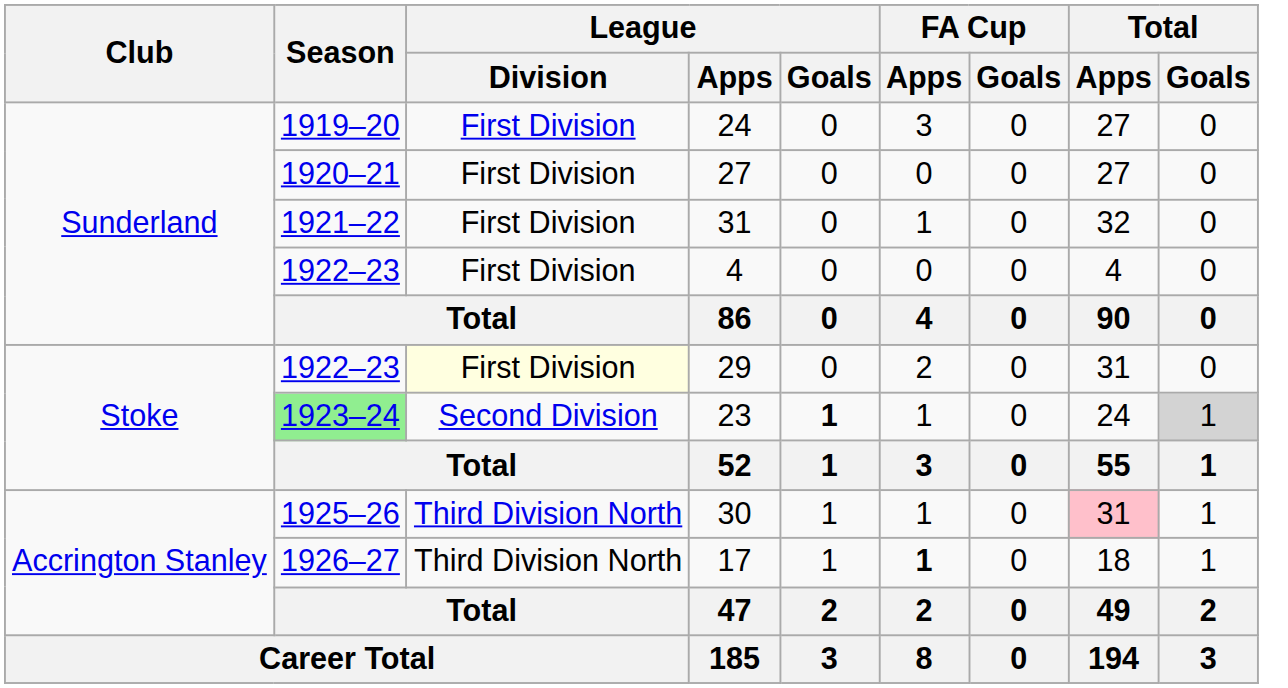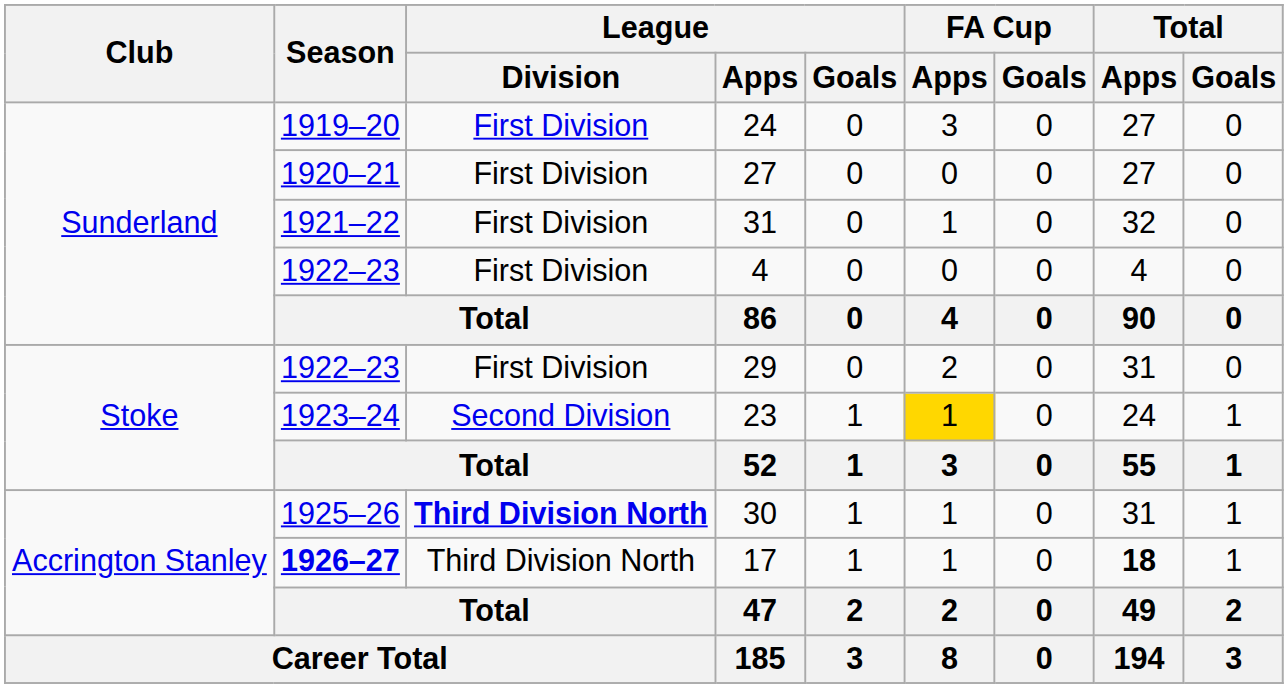(548, 367) lightyellow background -> (561, 367) no background
(340, 416) lightgreen background -> (340, 416) no background
(829, 416) bold -> (855, 416) normal
(924, 416) no background -> (949, 416) gold background
(1208, 416) lightgrey background -> (1234, 416) no background
(548, 513) normal -> (561, 513) bold
(1114, 513) pink background -> (1139, 513) no background
(340, 561) normal -> (340, 561) bold
(924, 561) bold -> (949, 561) normal
(1114, 561) normal -> (1139, 561) bold
